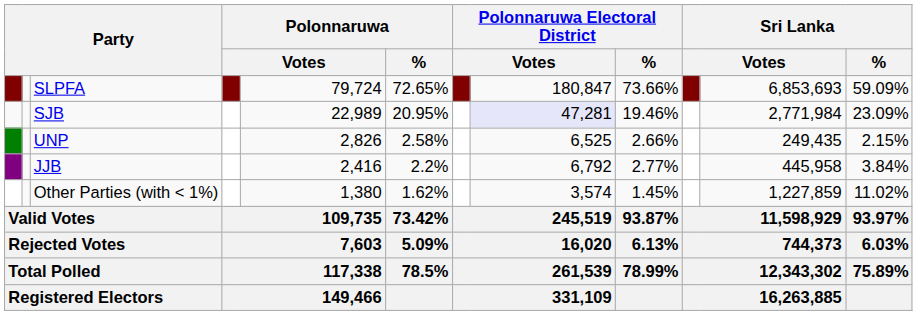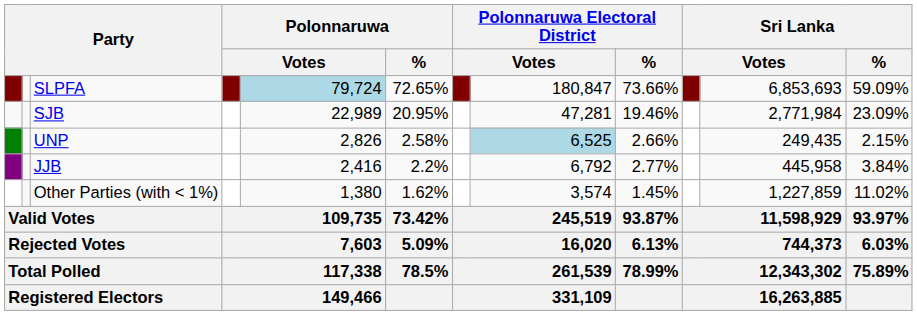(356, 88) no background -> (356, 88) lightblue background
(586, 114) lavender background -> (586, 114) no background
(591, 140) no background -> (591, 140) lightblue background
